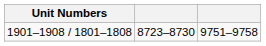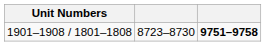(229, 31) normal -> (229, 31) bold
